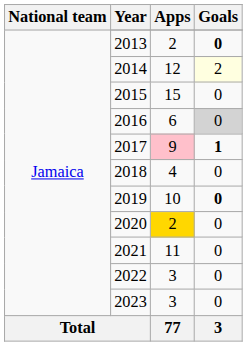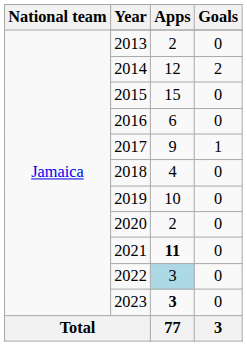(218, 43) bold -> (218, 43) normal
(218, 69) lightyellow background -> (218, 69) no background
(218, 120) lightgrey background -> (218, 120) no background
(172, 146) pink background -> (172, 146) no background
(218, 146) bold -> (218, 146) normal
(218, 198) bold -> (218, 198) normal
(172, 224) gold background -> (172, 224) no background
(172, 250) normal -> (172, 250) bold
(172, 276) no background -> (172, 276) lightblue background
(172, 302) normal -> (172, 302) bold
